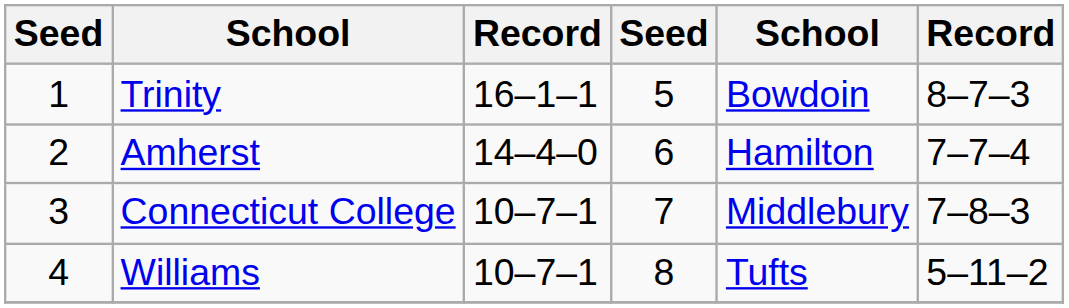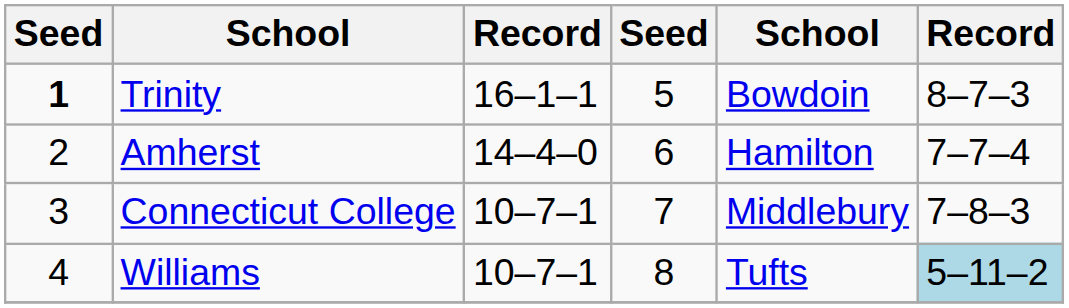(59, 93) normal -> (59, 93) bold
(987, 271) no background -> (987, 271) lightblue background
